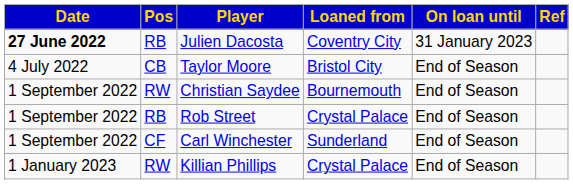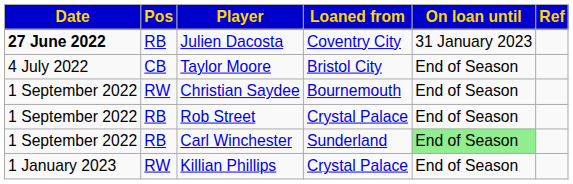(155, 141) CF -> (155, 141) RB
(467, 141) no background -> (467, 141) lightgreen background
